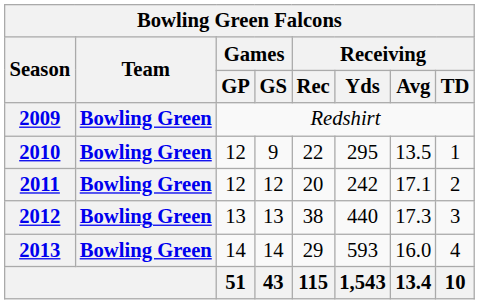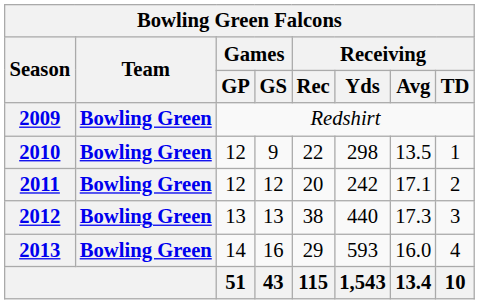(362, 151) 295 -> (362, 151) 298
(273, 250) 14 -> (273, 250) 16
